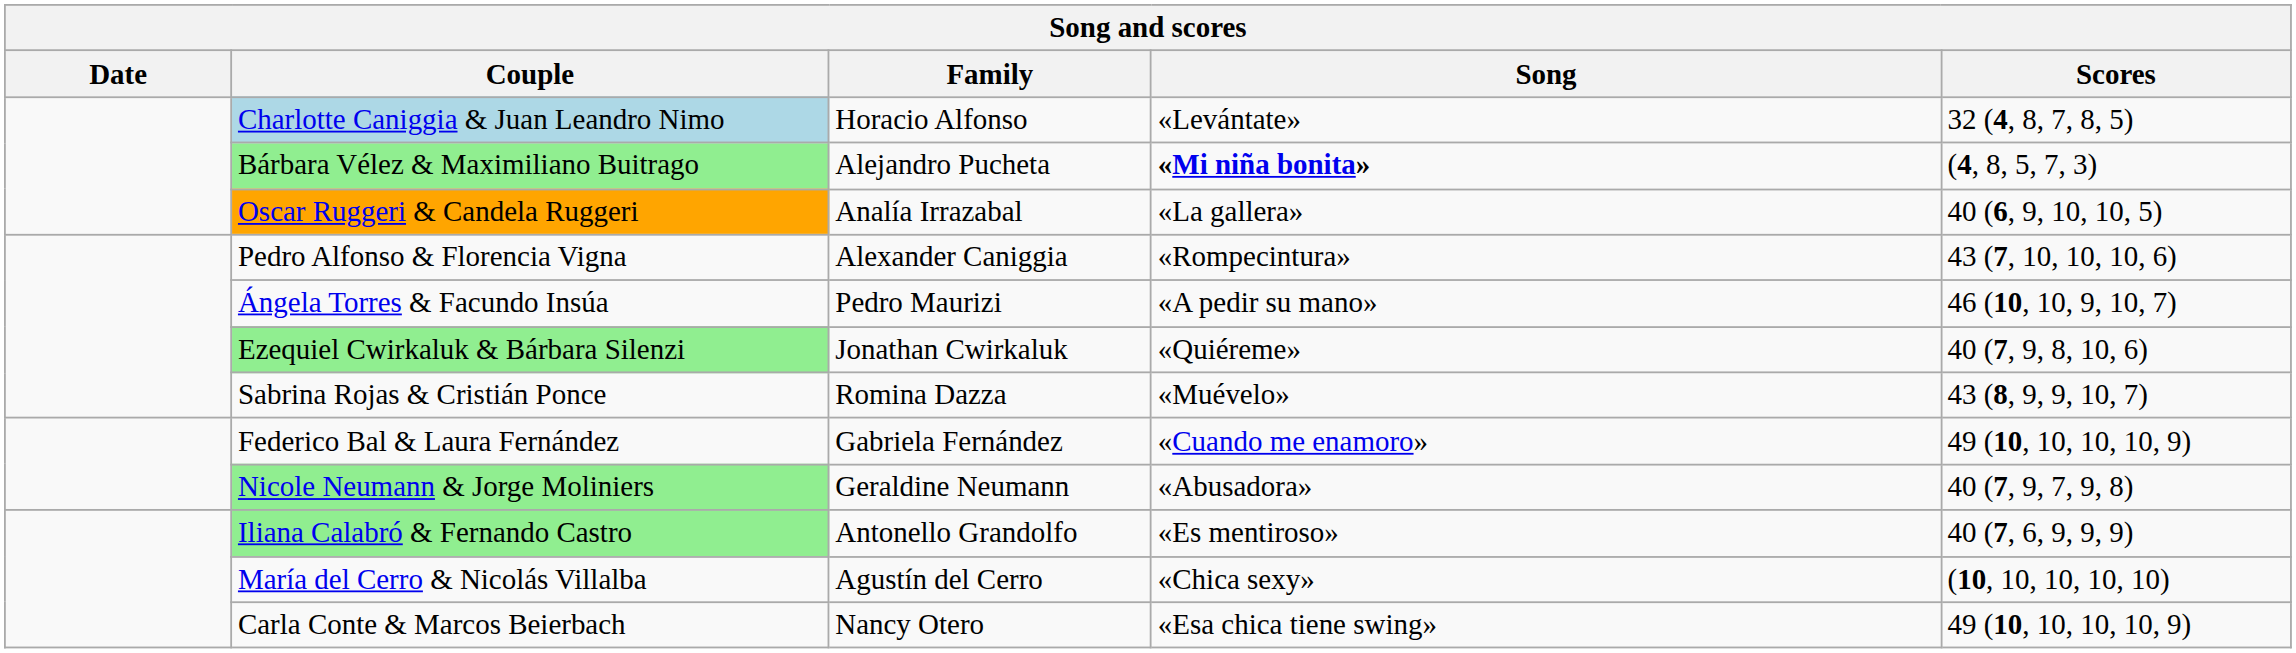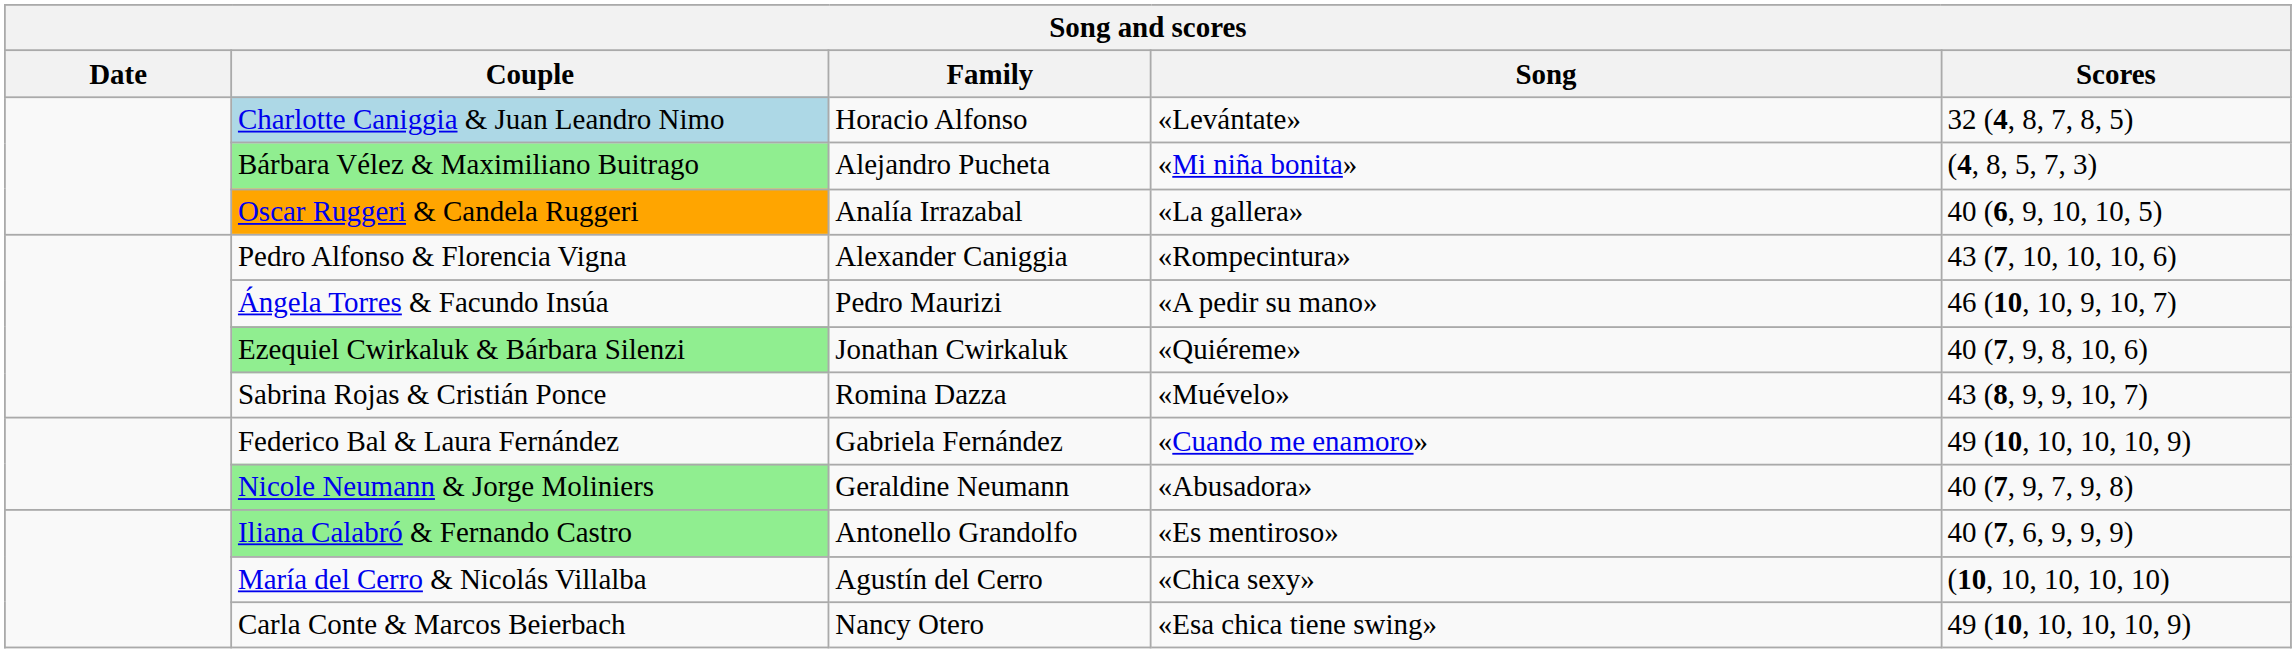(1264, 165) bold -> (1258, 165) normal
